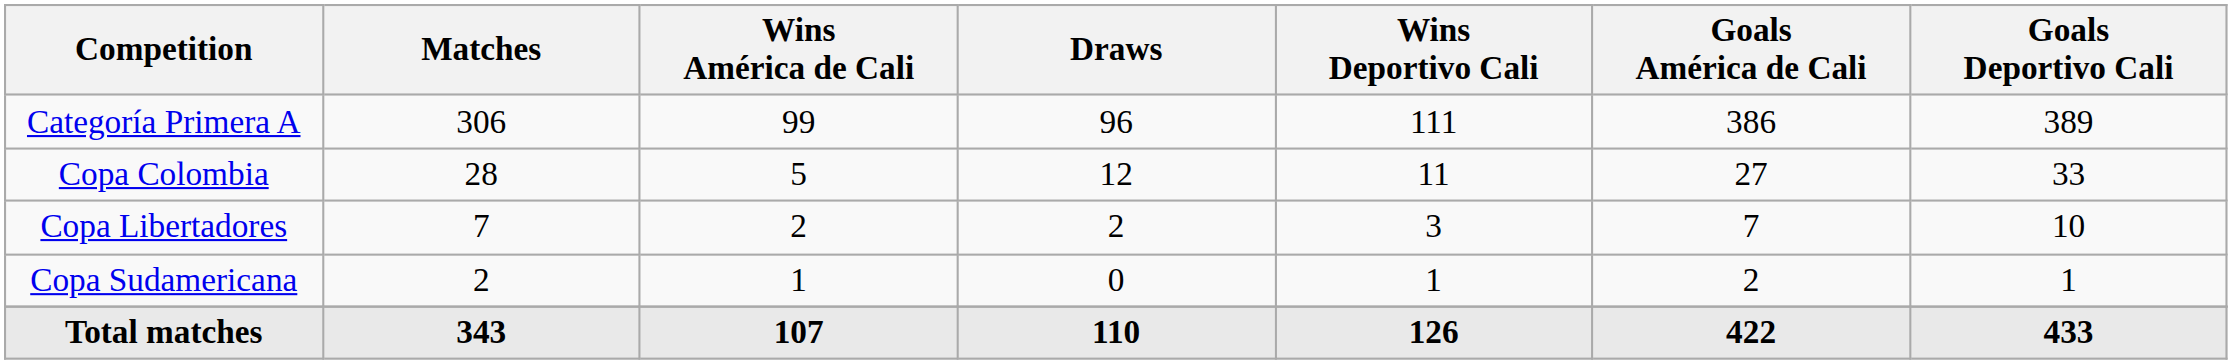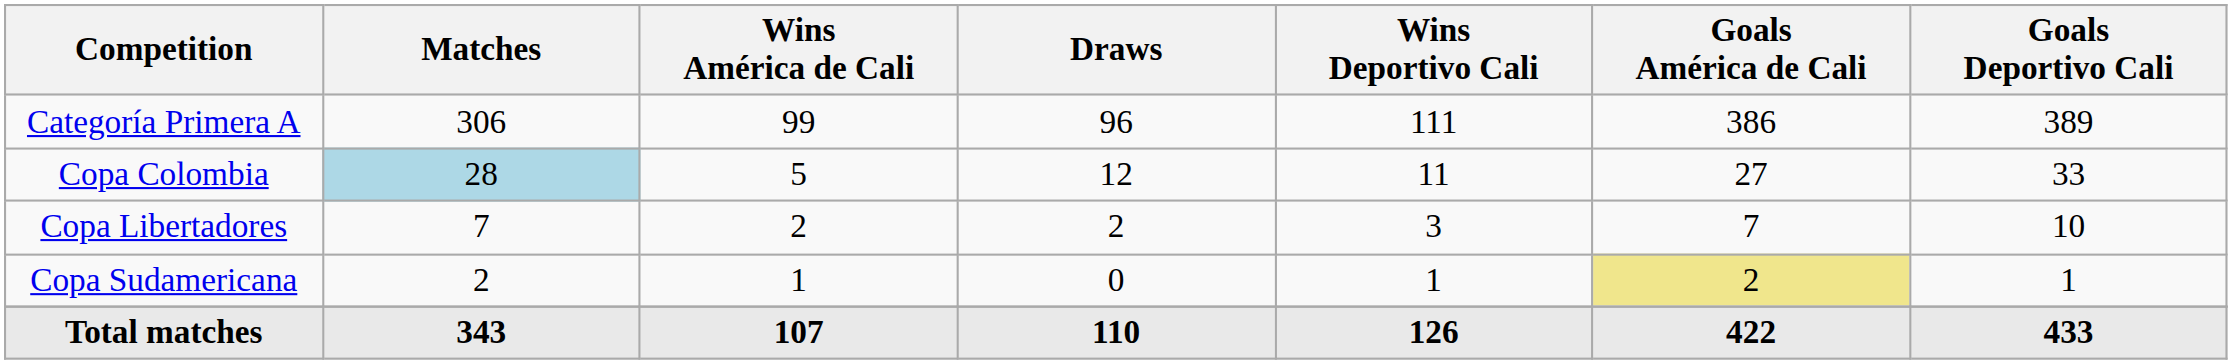(481, 173) no background -> (481, 173) lightblue background
(1751, 279) no background -> (1751, 279) khaki background
